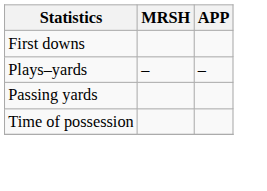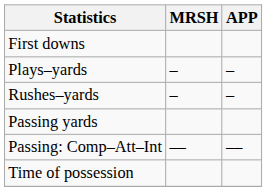+ row: (54, 95)
+ row: (85, 147)
